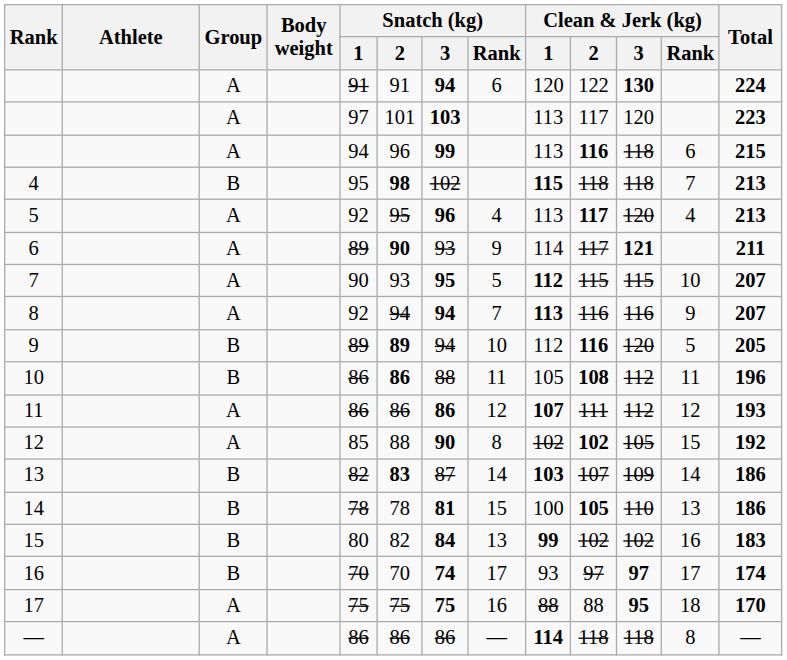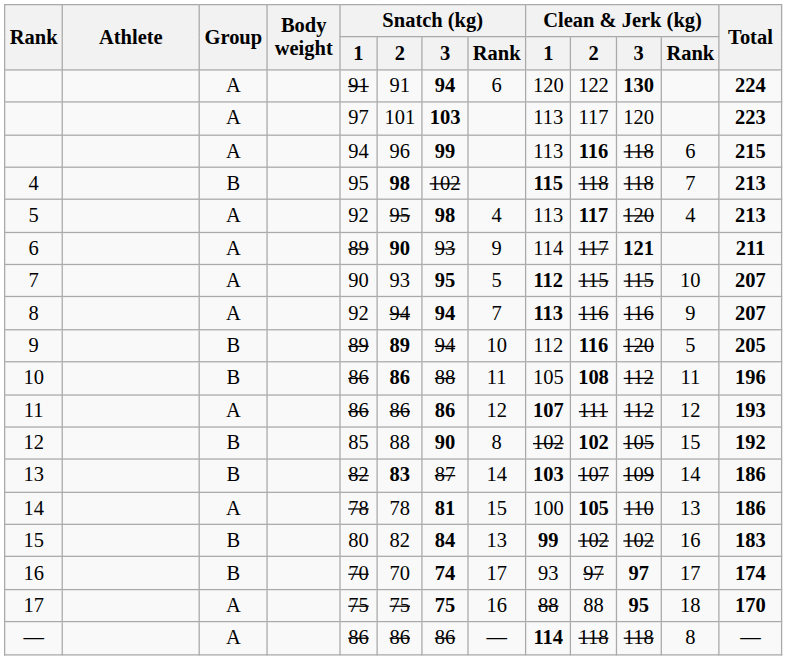(445, 215) 96 -> (445, 215) 98
(233, 442) A -> (233, 442) B
(233, 507) B -> (233, 507) A
